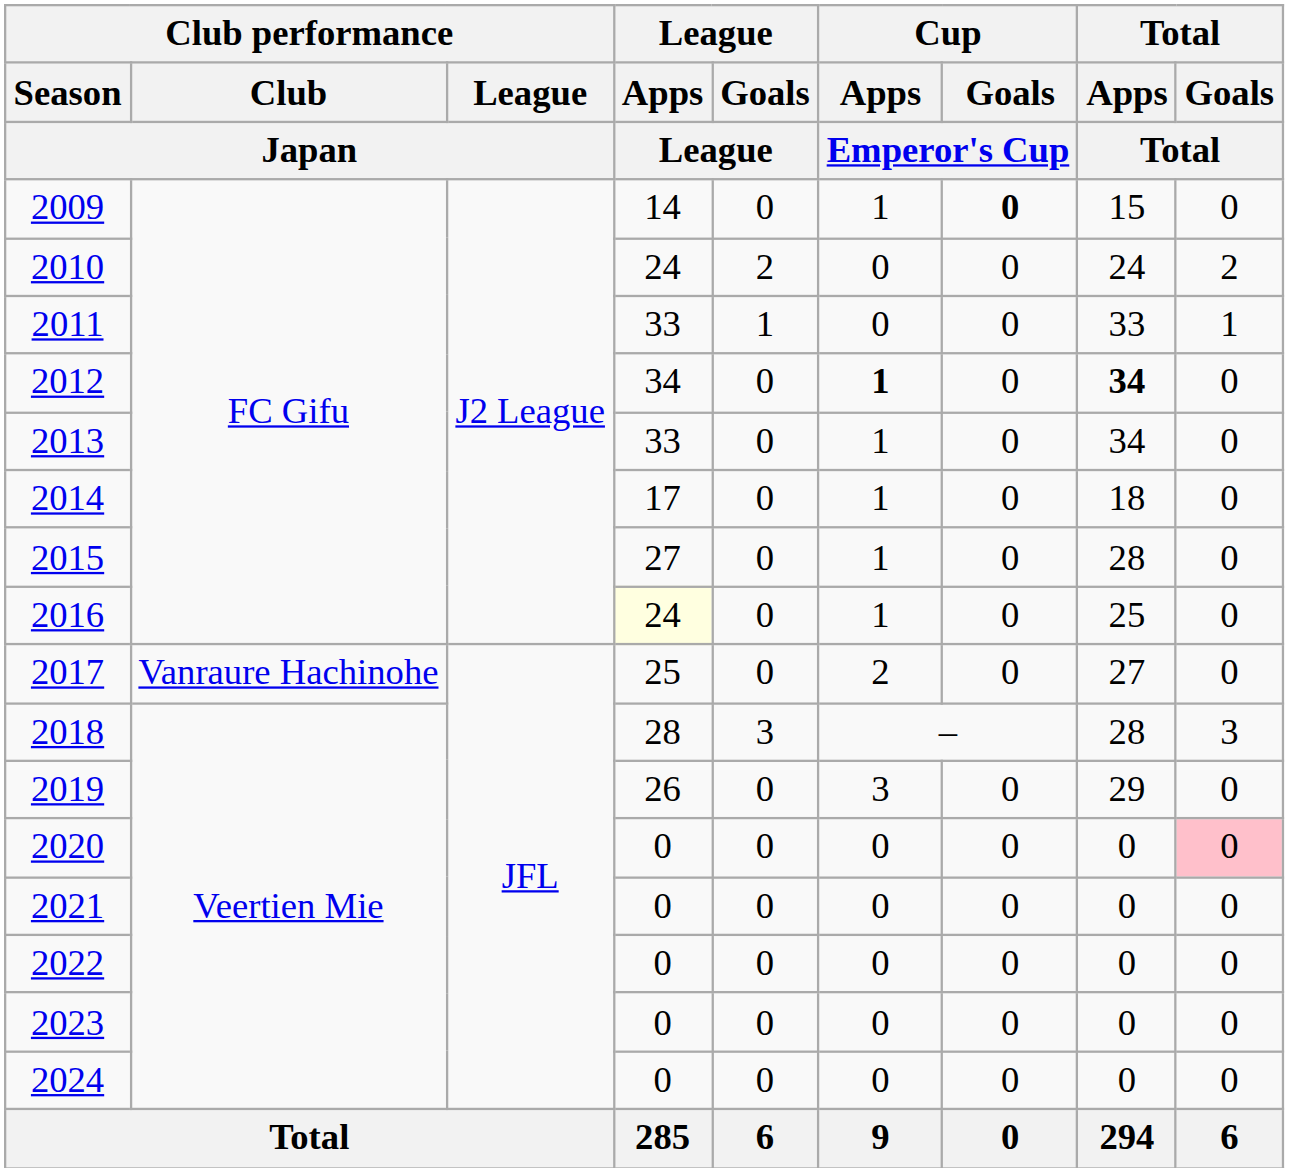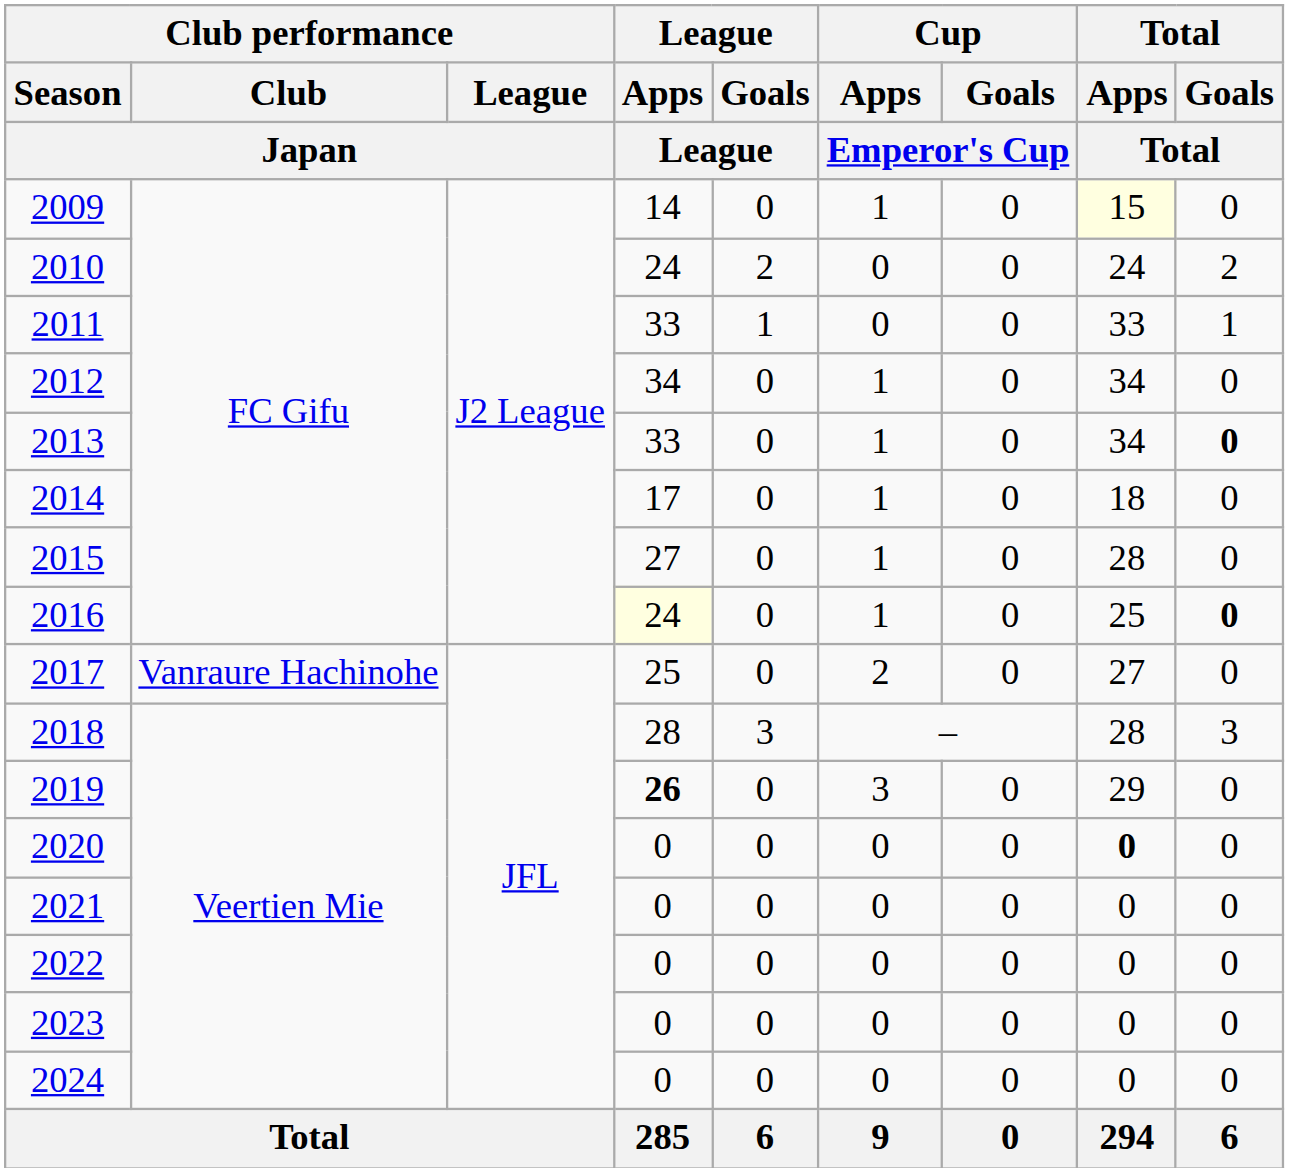(1010, 207) bold -> (1010, 207) normal
(1127, 207) no background -> (1127, 207) lightyellow background
(881, 382) bold -> (881, 382) normal
(1127, 382) bold -> (1127, 382) normal
(1229, 440) normal -> (1229, 440) bold
(1229, 614) normal -> (1229, 614) bold
(663, 788) normal -> (663, 788) bold
(1127, 847) normal -> (1127, 847) bold
(1229, 847) pink background -> (1229, 847) no background
